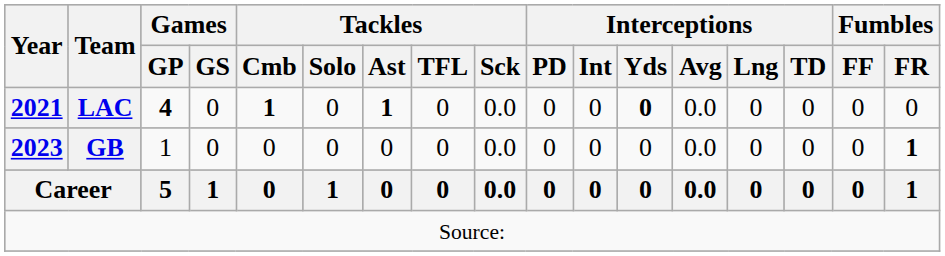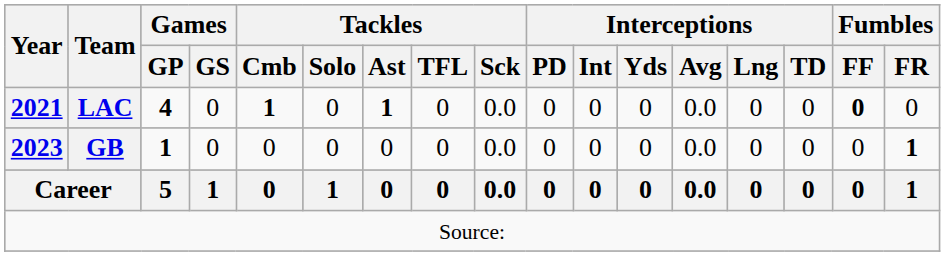(645, 107) bold -> (645, 107) normal
(858, 107) normal -> (858, 107) bold
(165, 148) normal -> (165, 148) bold
